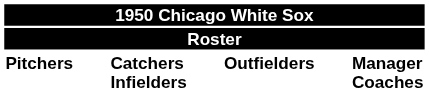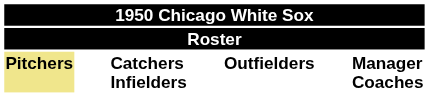(39, 62) no background -> (39, 62) khaki background
